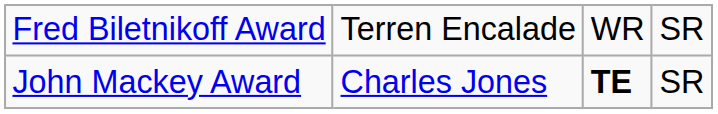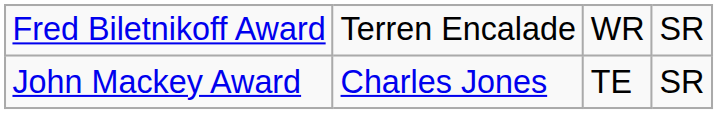(611, 81) bold -> (611, 81) normal
